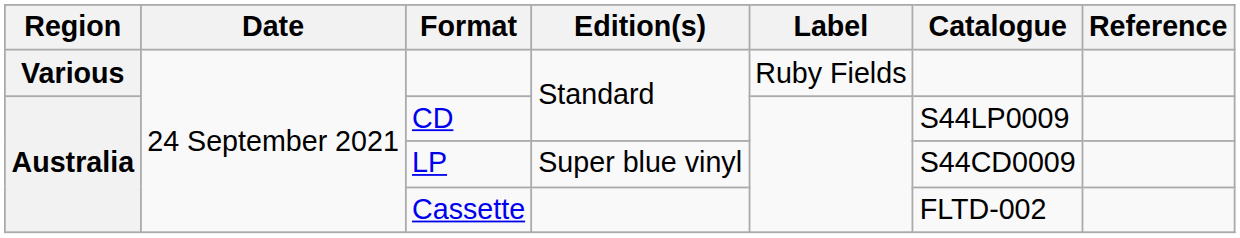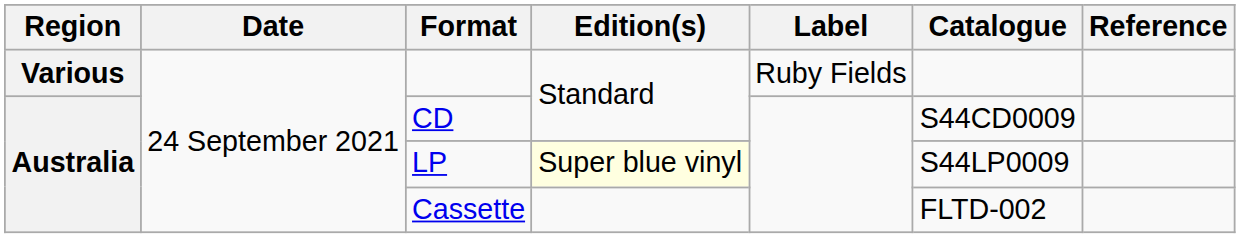(995, 118) S44LP0009 -> (998, 118) S44CD0009
(640, 163) no background -> (640, 163) lightyellow background
(998, 163) S44CD0009 -> (995, 163) S44LP0009
